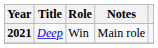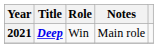(50, 33) normal -> (50, 33) bold
